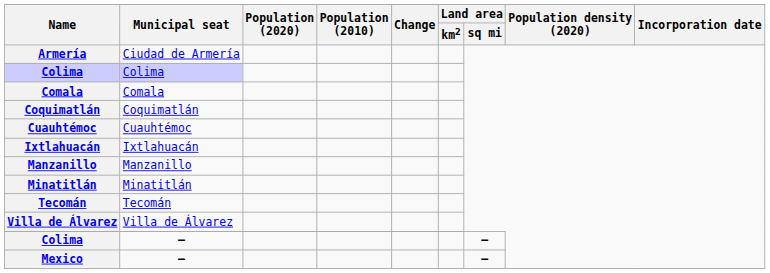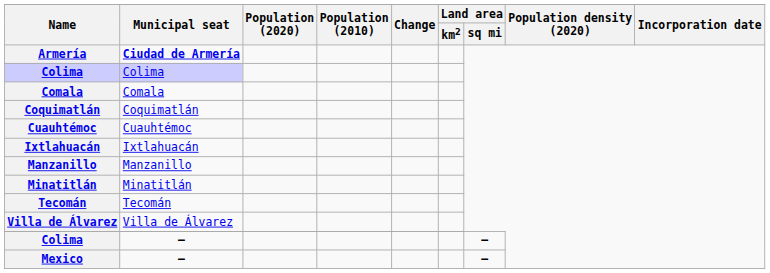(181, 54) normal -> (181, 54) bold
